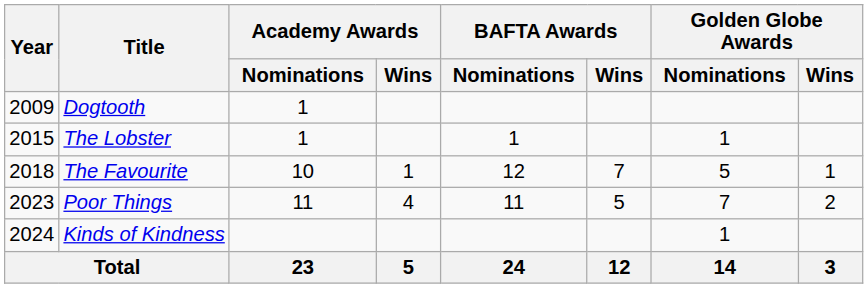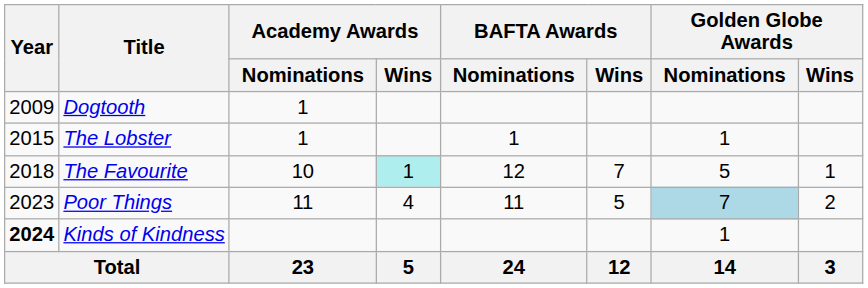(408, 171) no background -> (408, 171) paleturquoise background
(725, 203) no background -> (725, 203) lightblue background
(32, 235) normal -> (32, 235) bold
